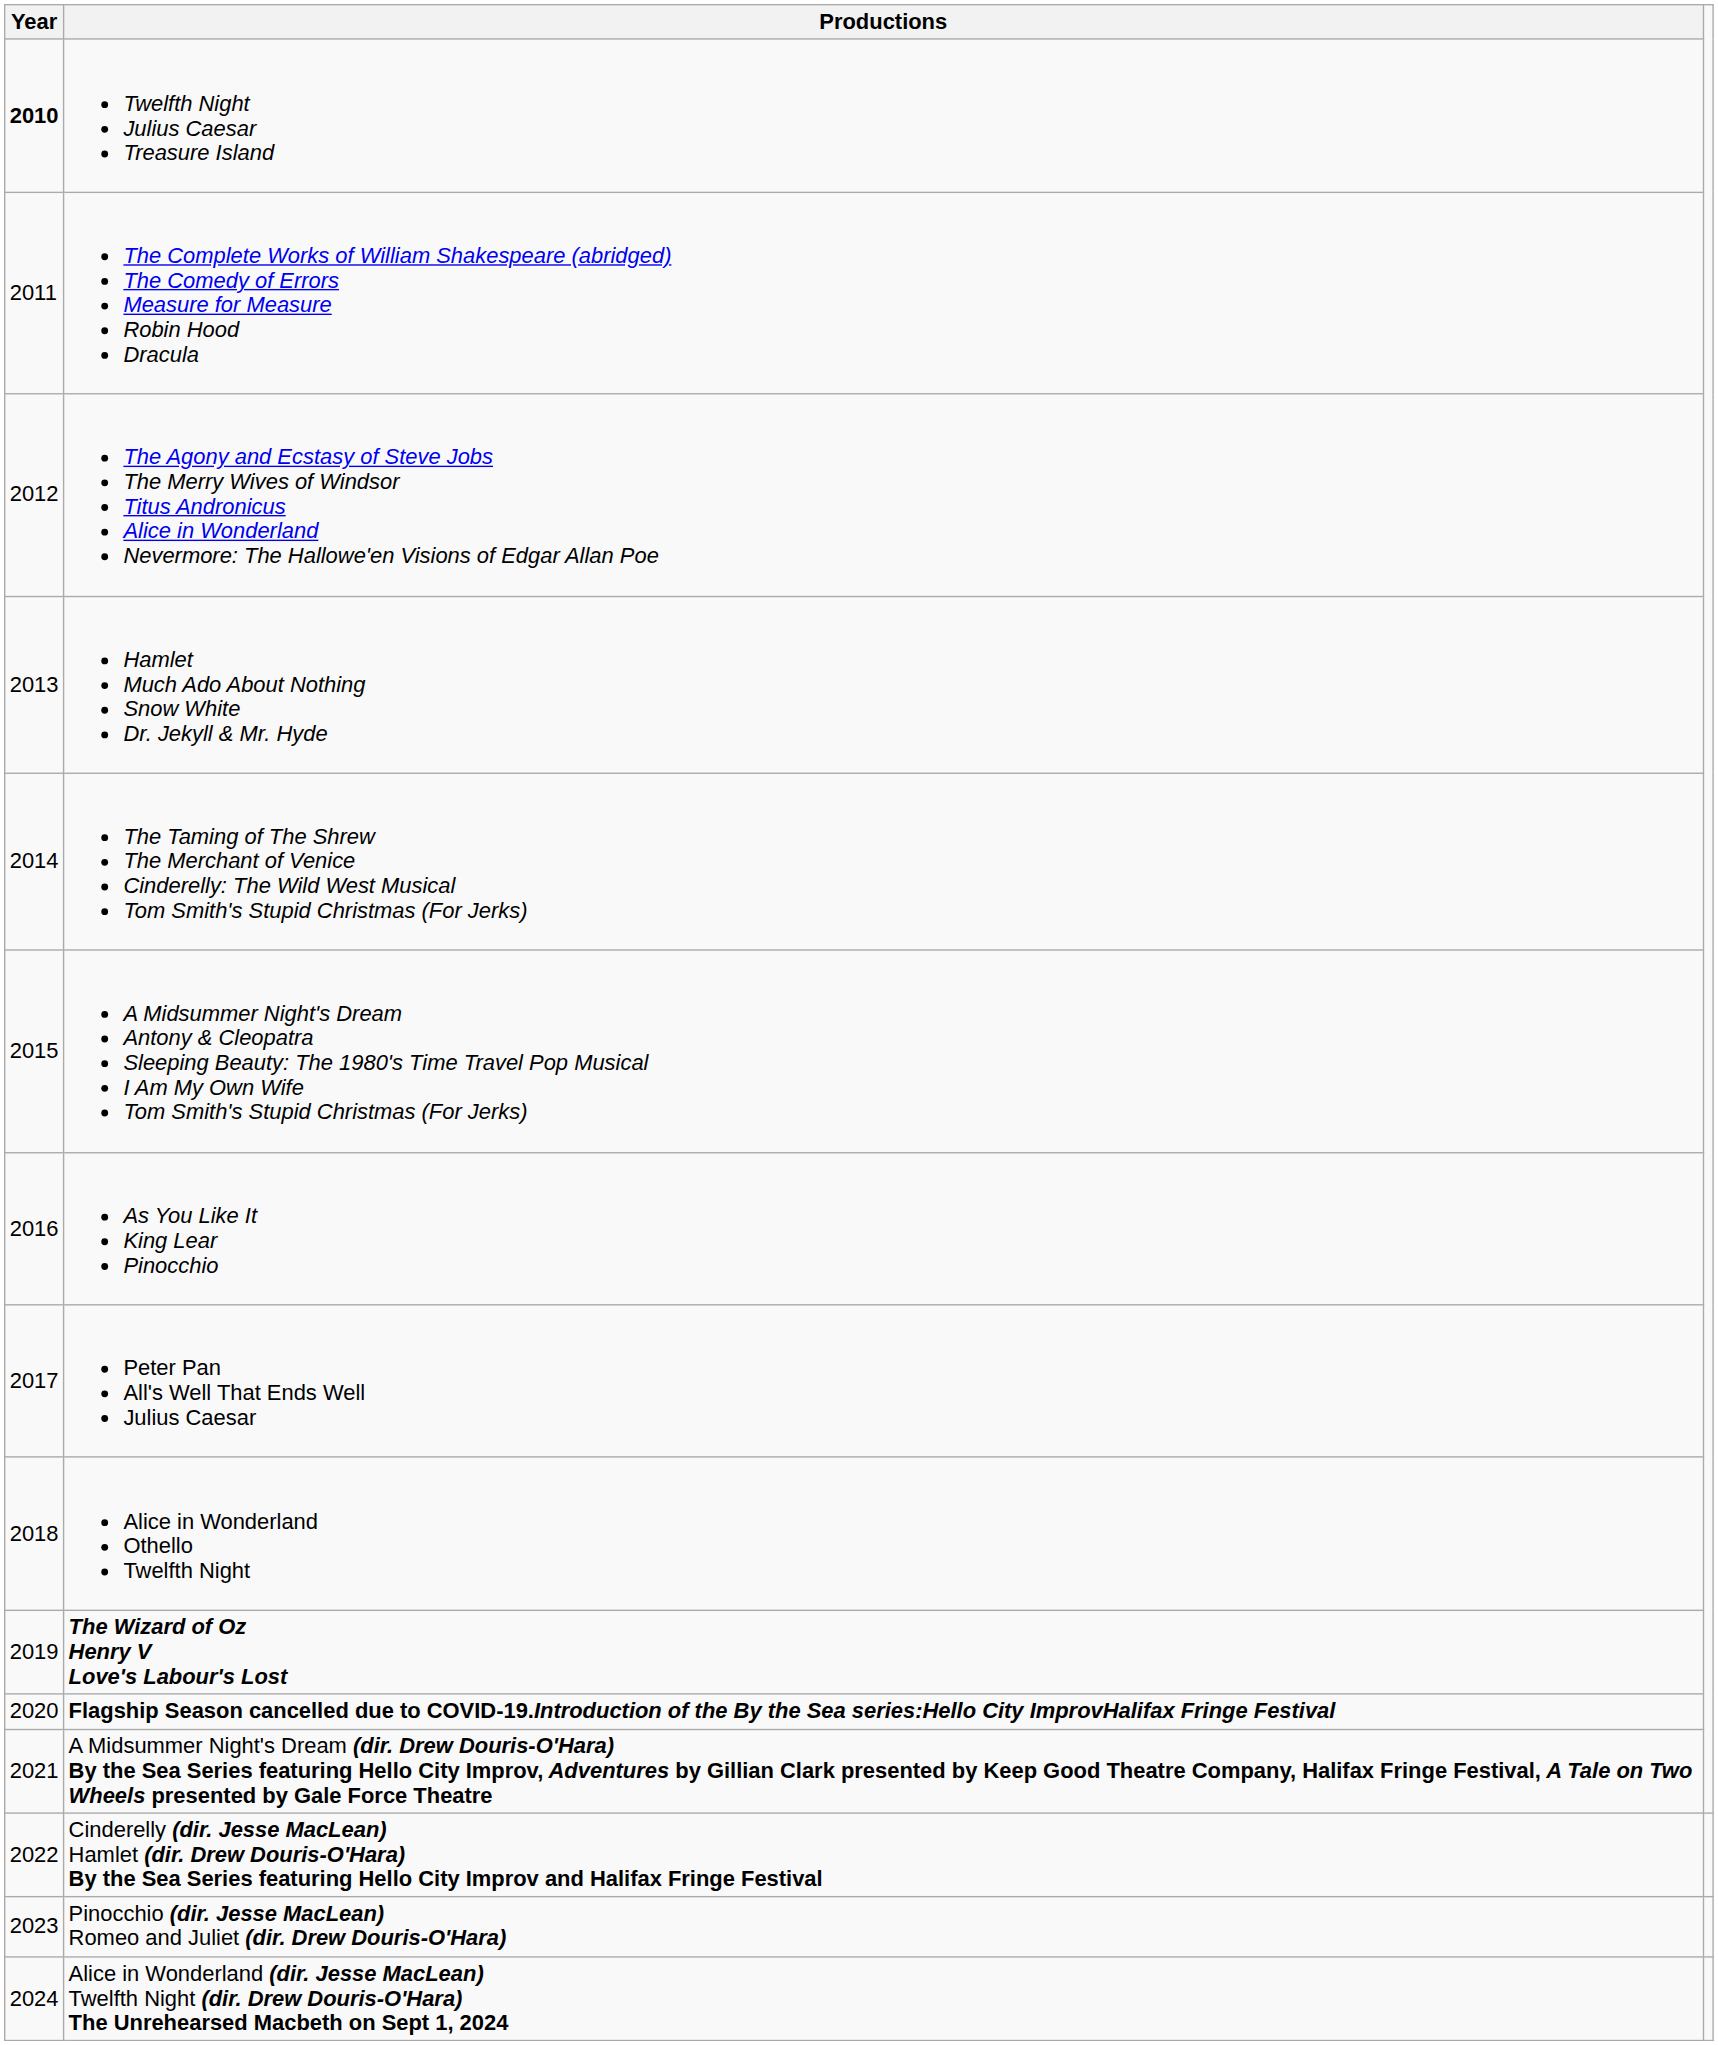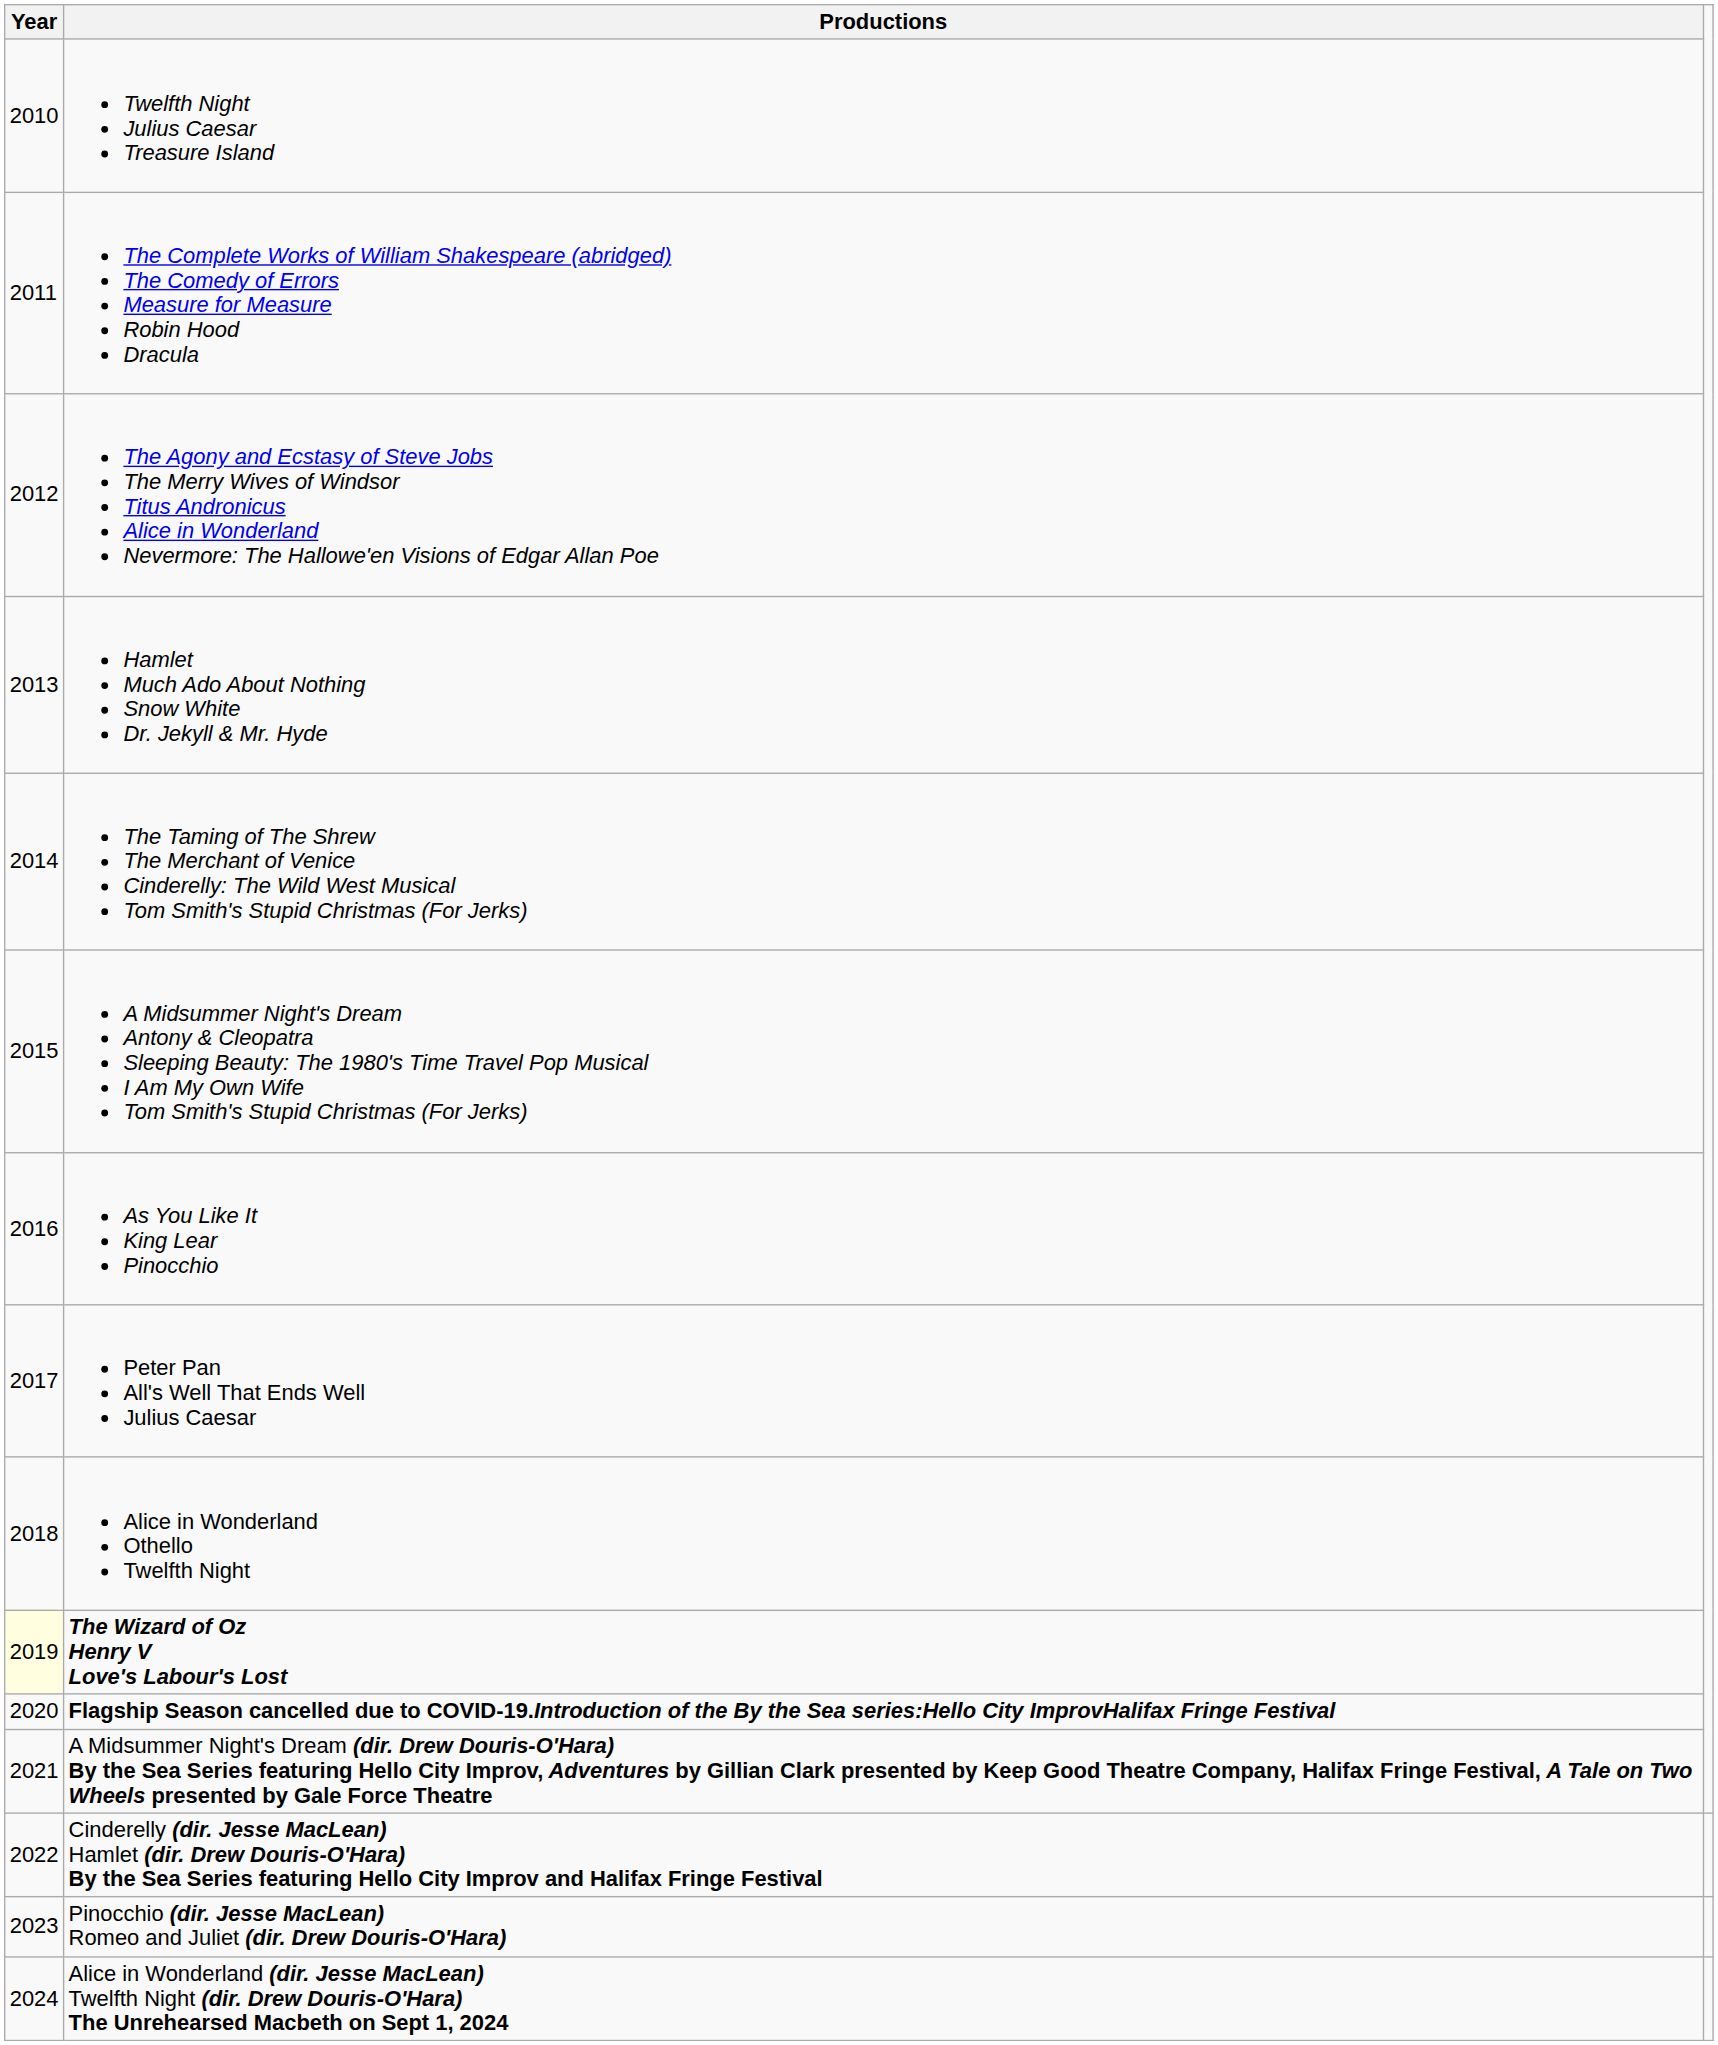(34, 115) bold -> (34, 115) normal
(34, 1651) no background -> (34, 1651) lightyellow background
